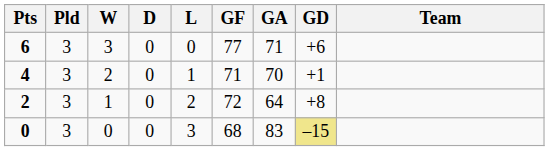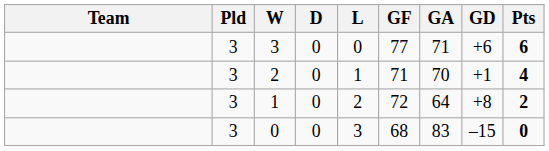columns swapped: (440, 18) <-> (25, 18)
(316, 131) khaki background -> (482, 131) no background
